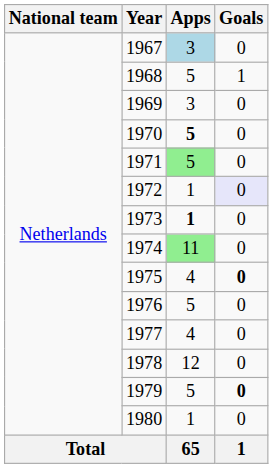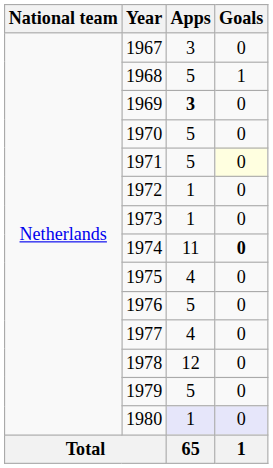(191, 47) lightblue background -> (191, 47) no background
(191, 104) normal -> (191, 104) bold
(191, 133) bold -> (191, 133) normal
(191, 162) lightgreen background -> (191, 162) no background
(241, 162) no background -> (241, 162) lightyellow background
(241, 190) lavender background -> (241, 190) no background
(191, 219) bold -> (191, 219) normal
(191, 248) lightgreen background -> (191, 248) no background
(241, 248) normal -> (241, 248) bold
(241, 276) bold -> (241, 276) normal
(241, 391) bold -> (241, 391) normal
(191, 420) no background -> (191, 420) lavender background
(241, 420) no background -> (241, 420) lavender background
